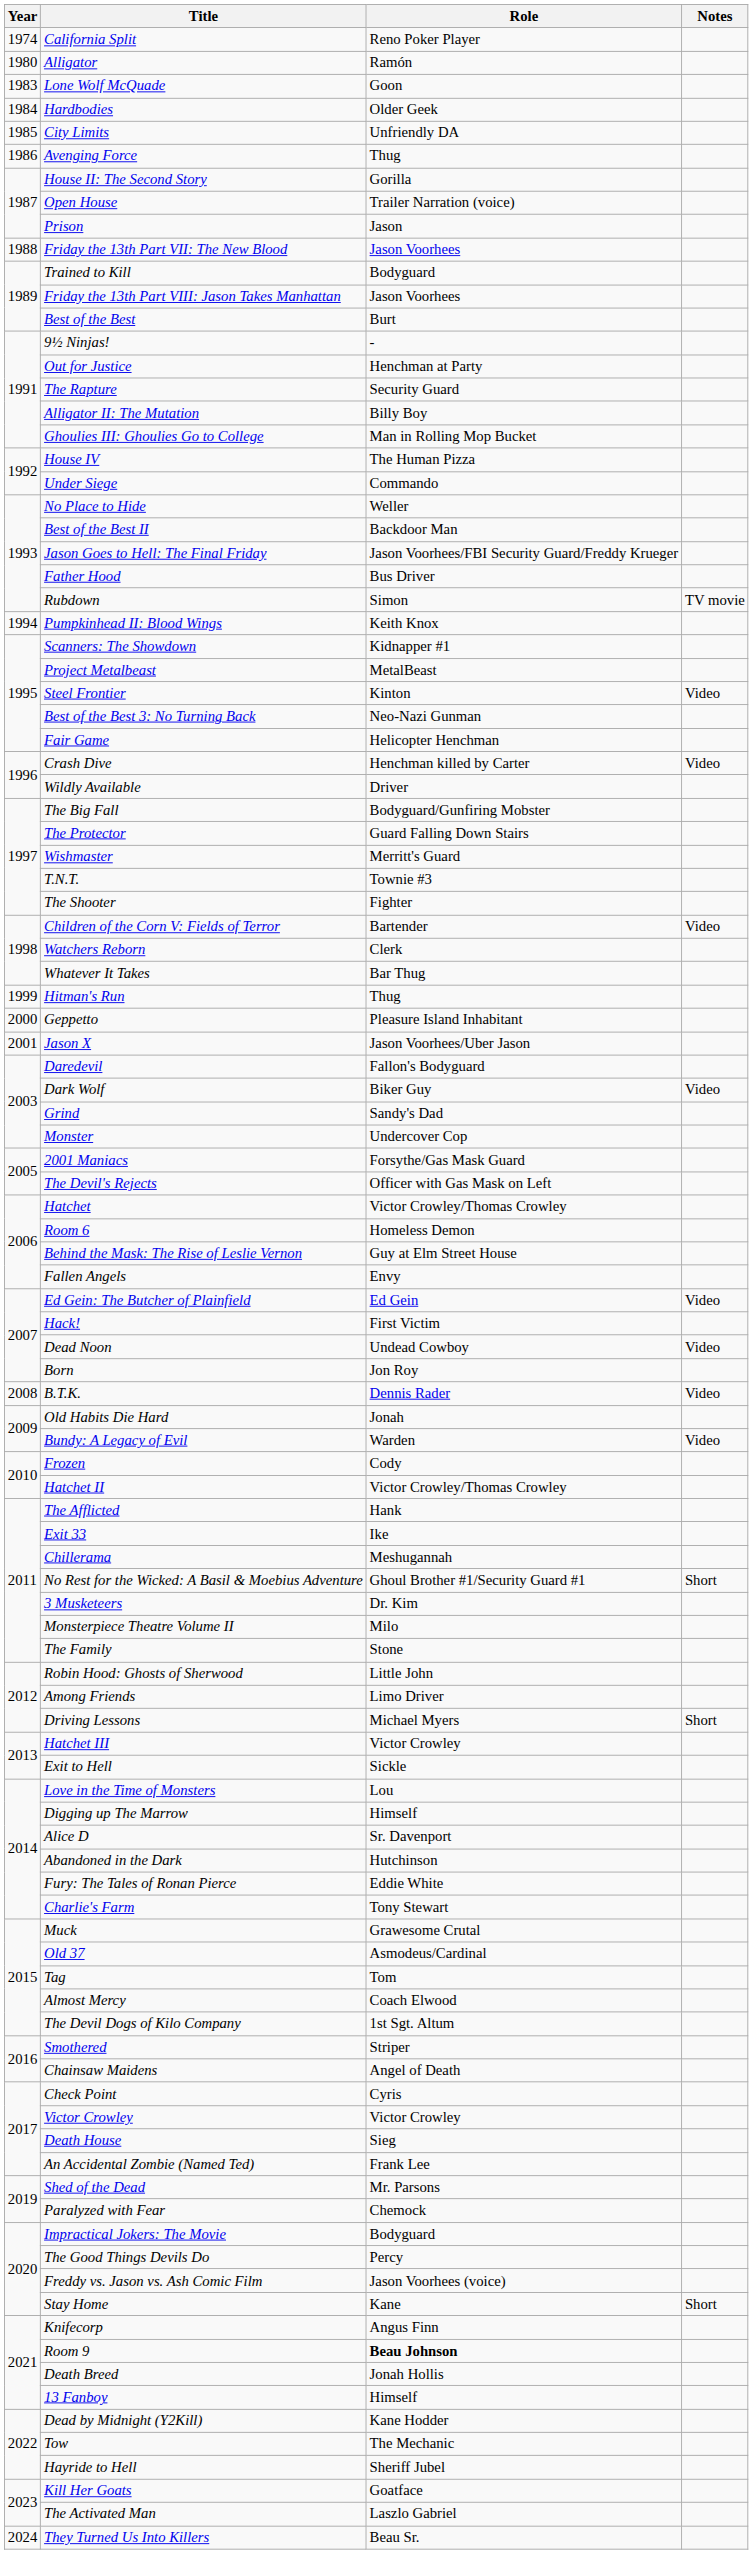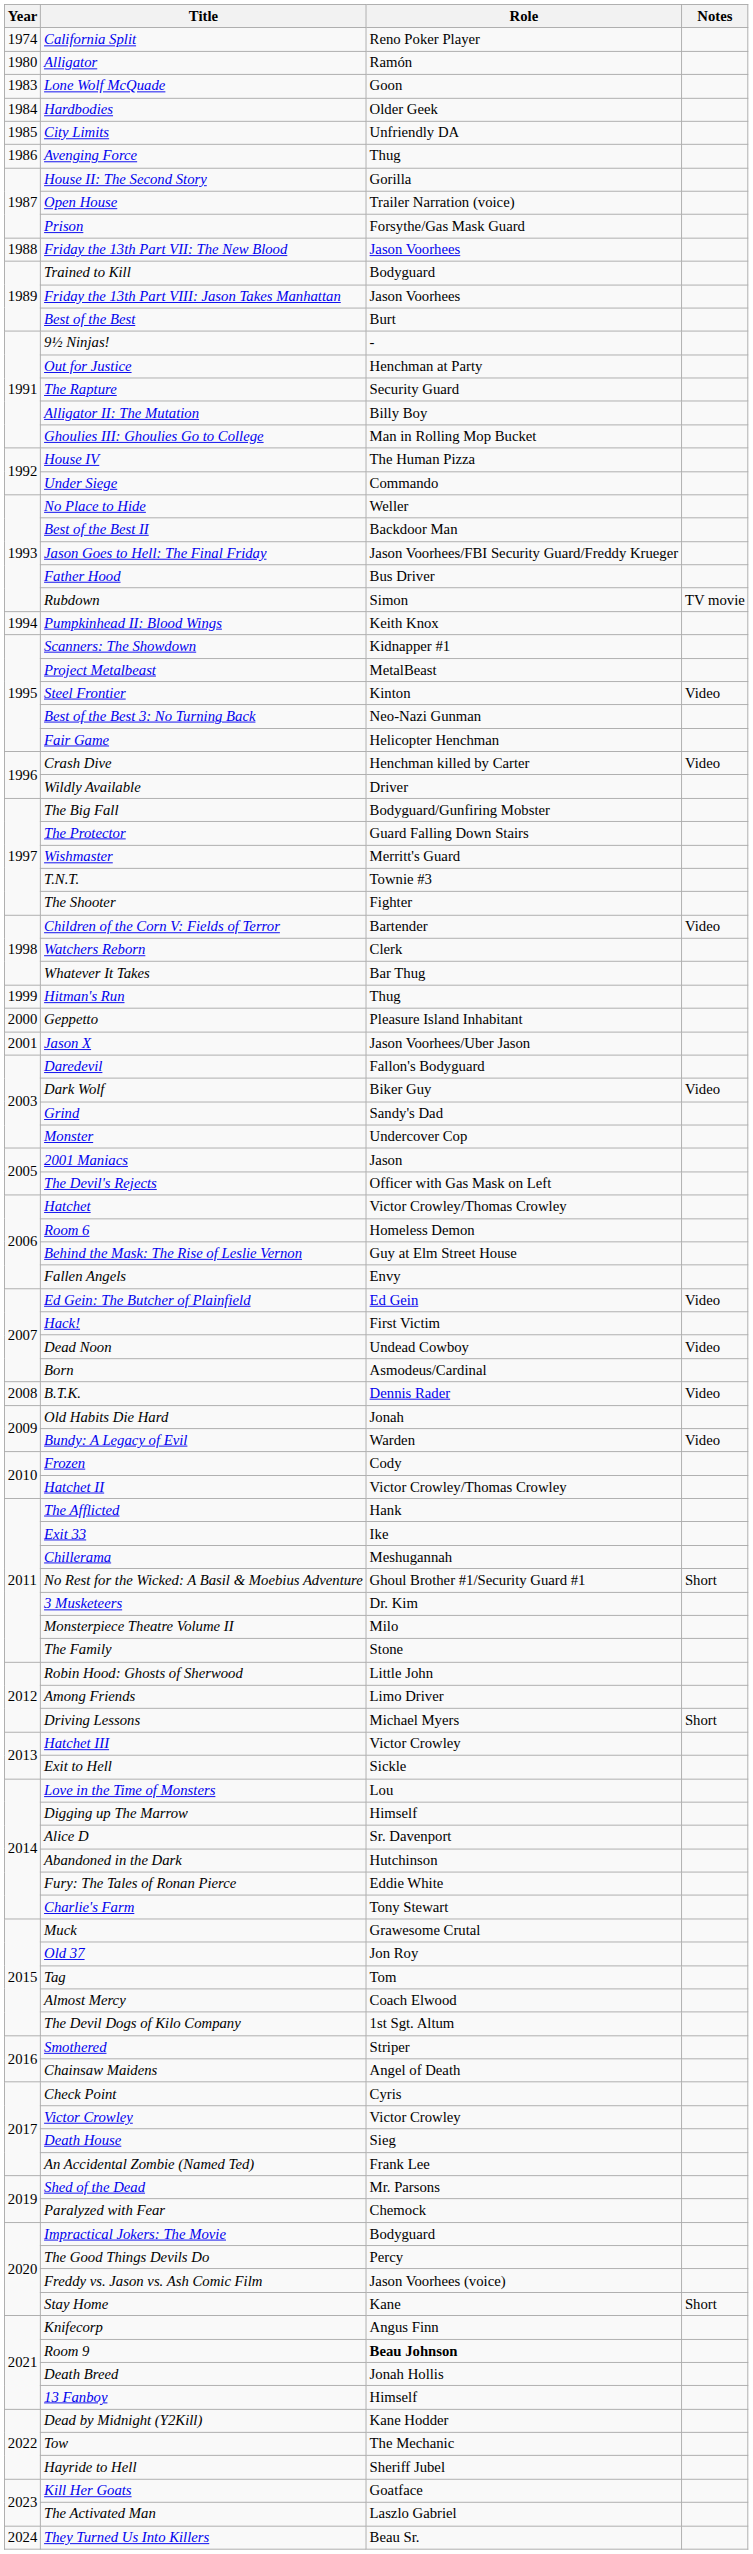(386, 226) Jason -> (447, 226) Forsythe/Gas Mask Guard
(447, 1160) Forsythe/Gas Mask Guard -> (386, 1160) Jason
(394, 1370) Jon Roy -> (428, 1370) Asmodeus/Cardinal
(428, 1953) Asmodeus/Cardinal -> (394, 1953) Jon Roy
